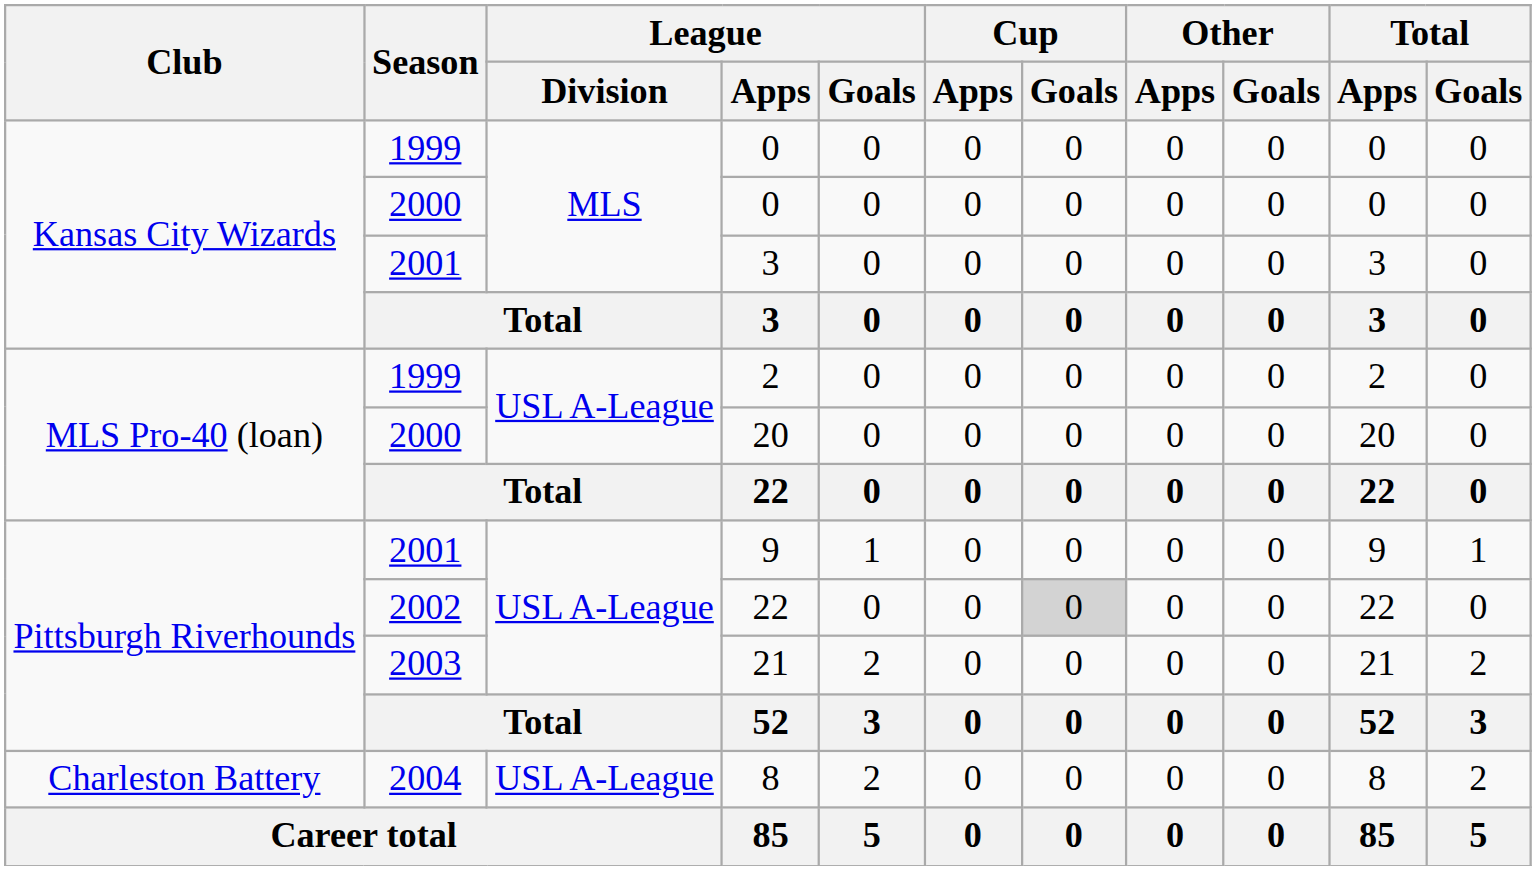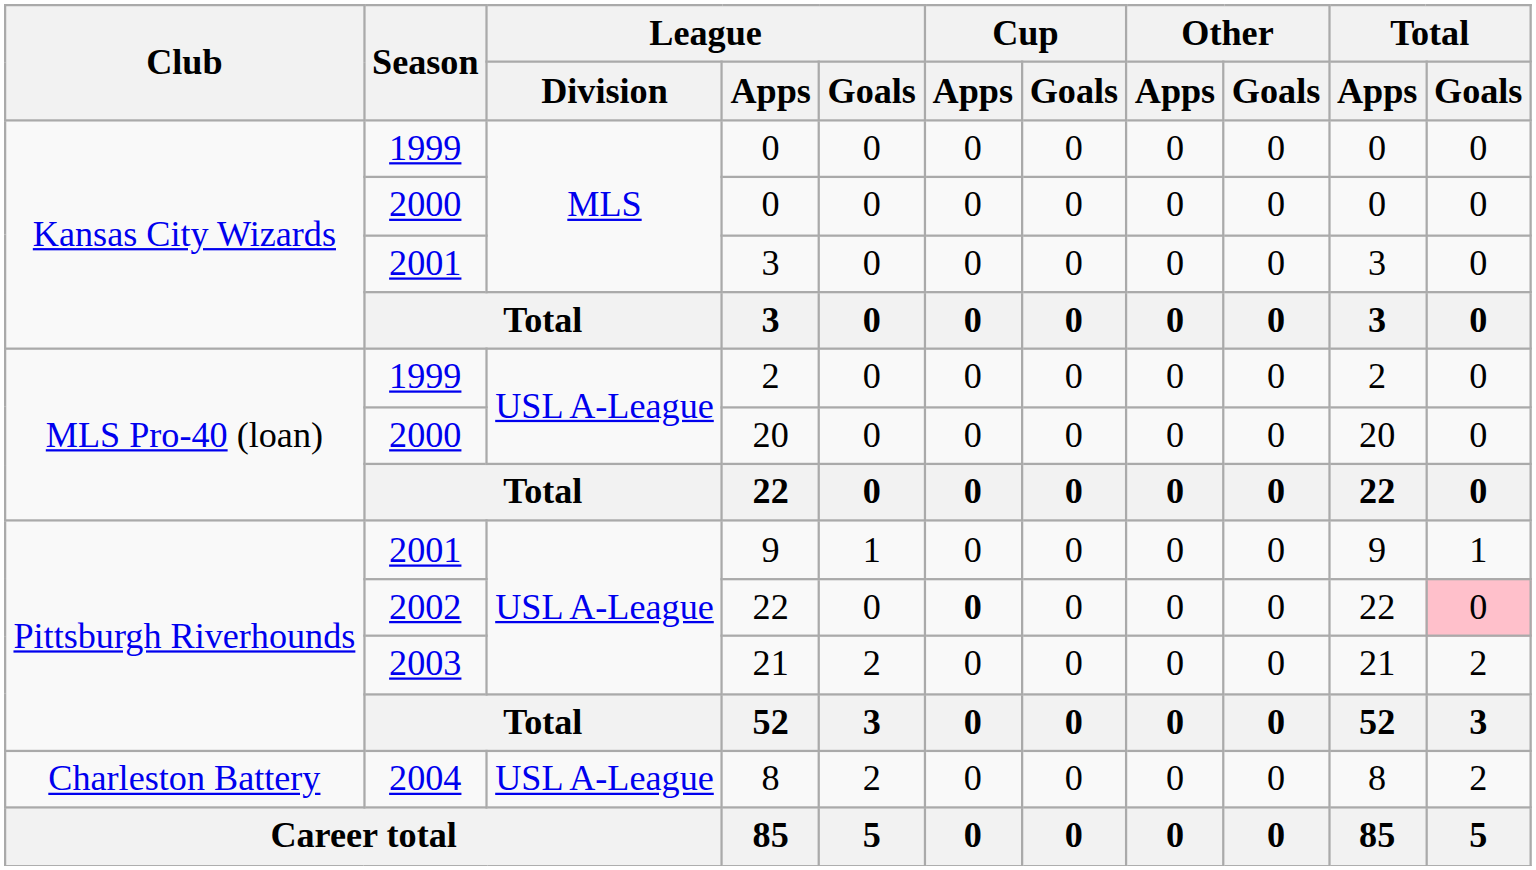(973, 606) normal -> (973, 606) bold
(1074, 606) lightgrey background -> (1074, 606) no background
(1478, 606) no background -> (1478, 606) pink background
